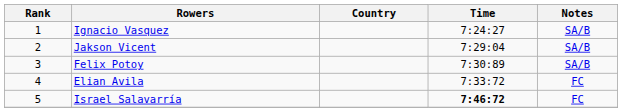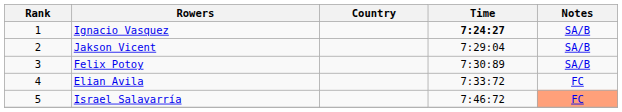(483, 30) normal -> (483, 30) bold
(483, 99) bold -> (483, 99) normal
(577, 99) no background -> (577, 99) lightsalmon background
